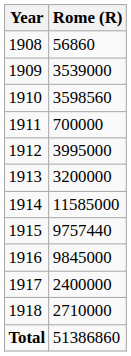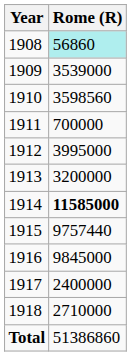(74, 44) no background -> (74, 44) paleturquoise background
(86, 204) normal -> (86, 204) bold
